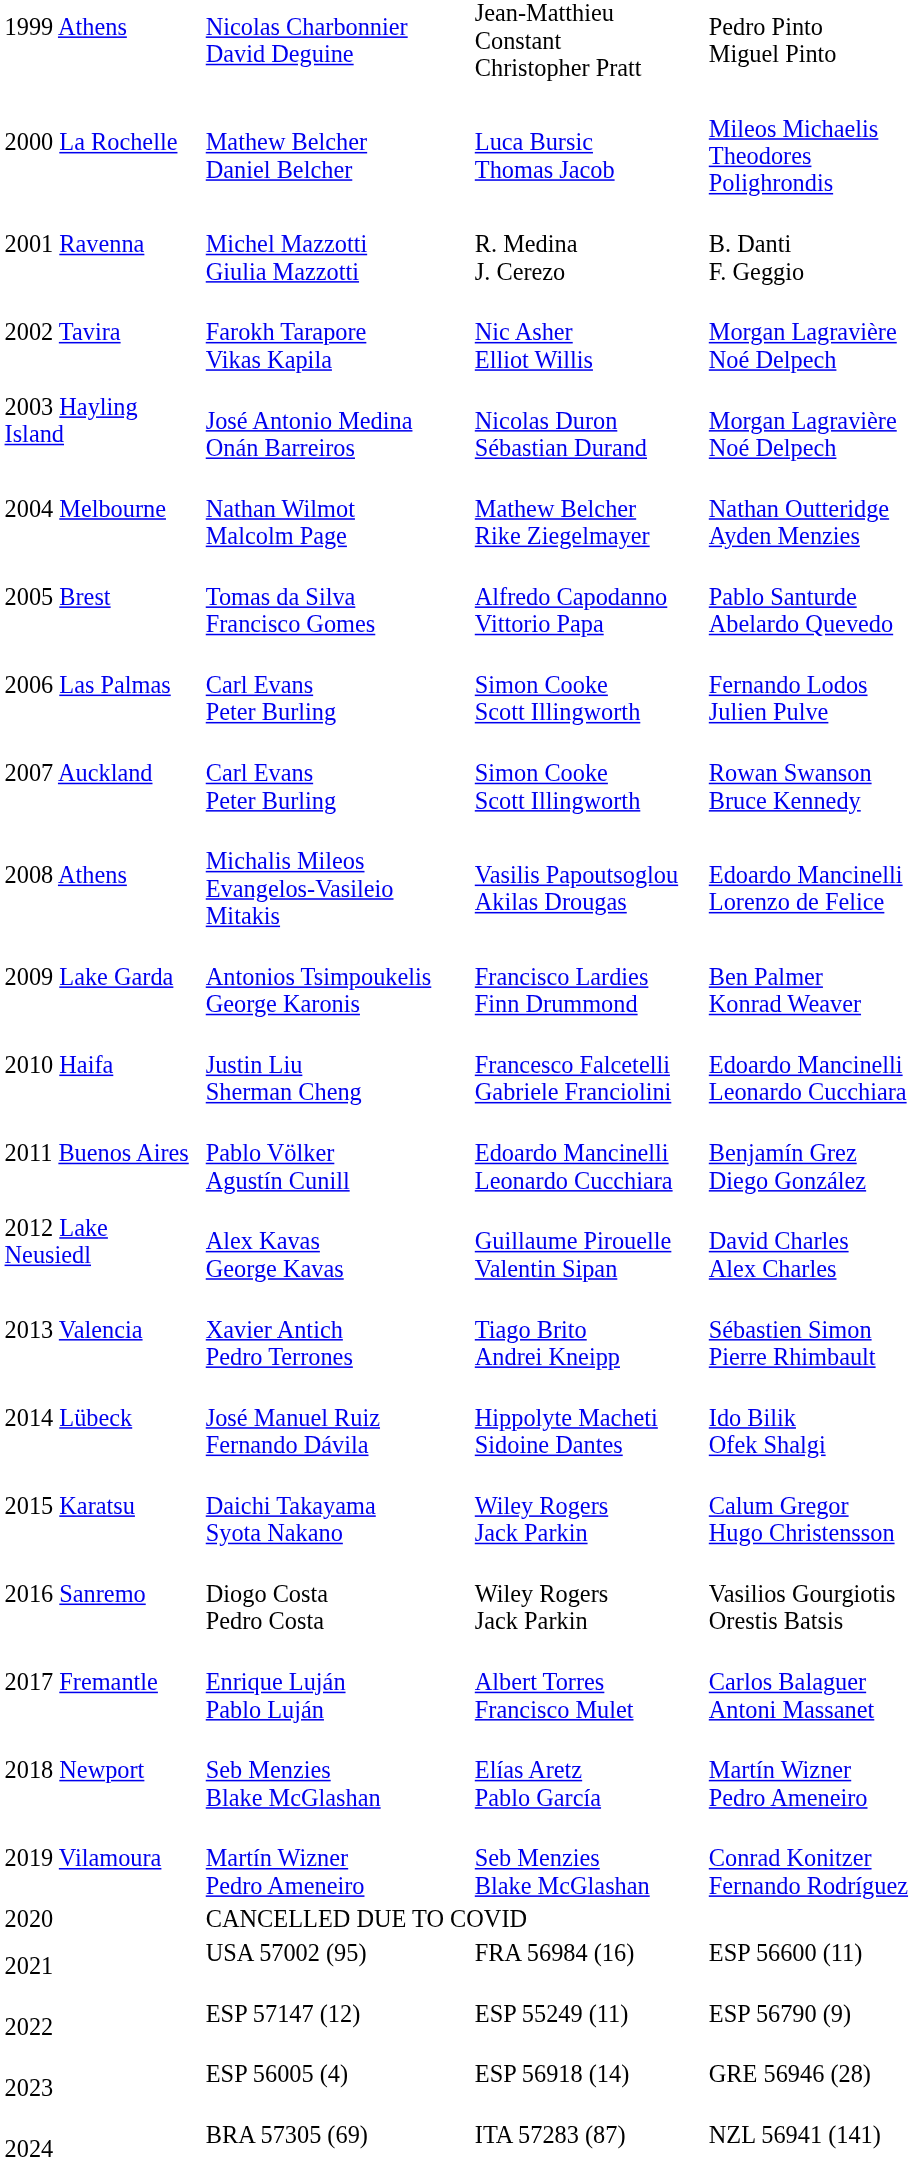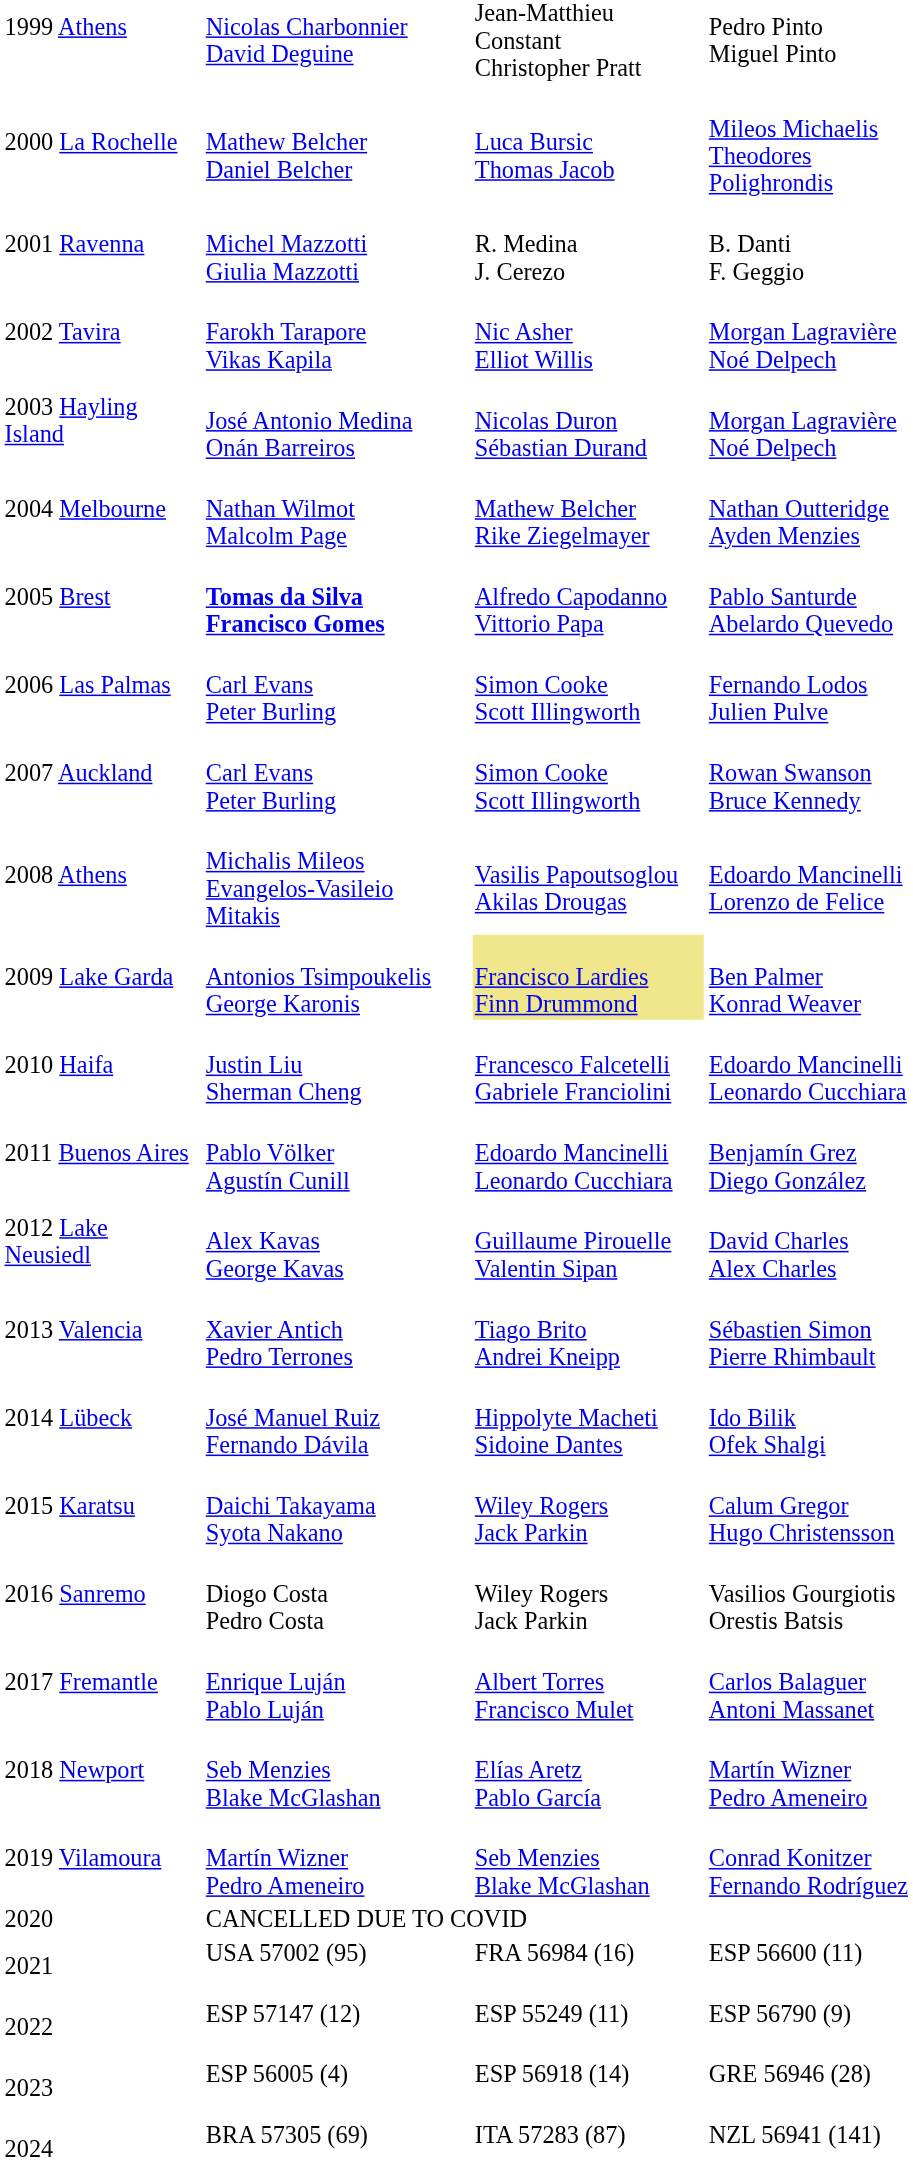(291, 610) normal -> (295, 610) bold
(562, 990) no background -> (562, 990) khaki background
